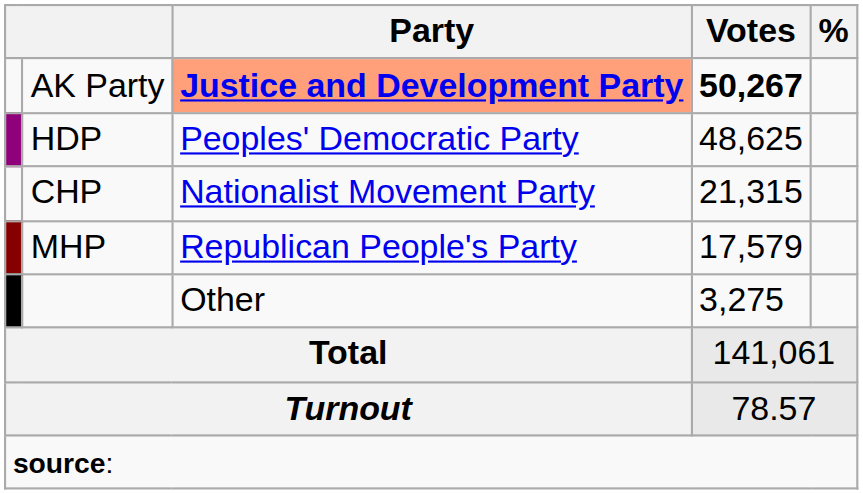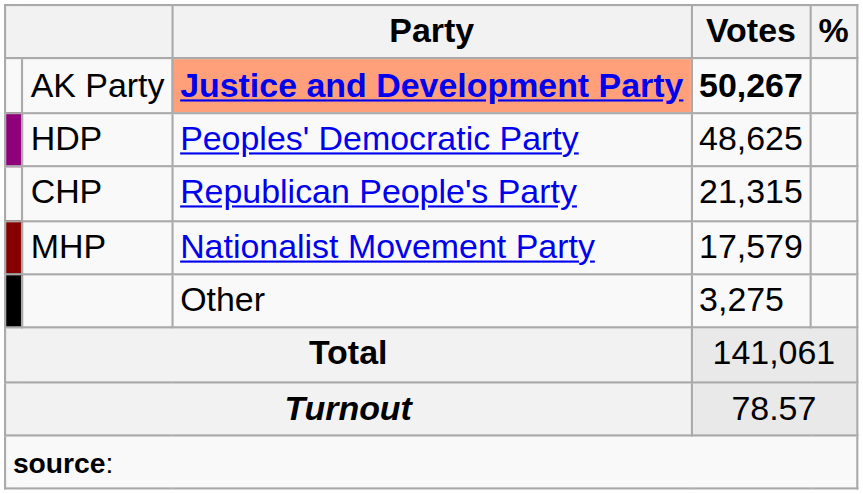(388, 192) Nationalist Movement Party -> (379, 192) Republican People's Party
(379, 246) Republican People's Party -> (388, 246) Nationalist Movement Party
